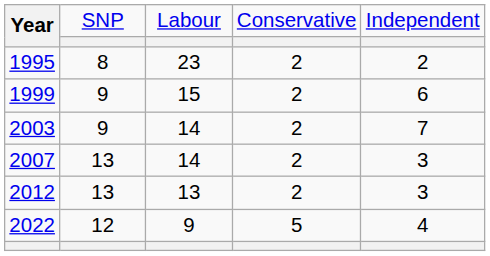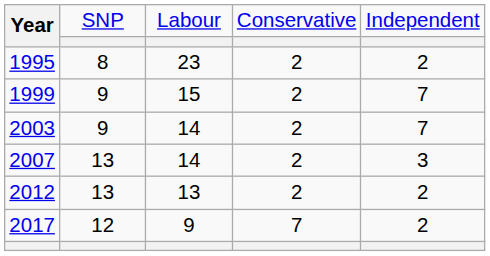(423, 95) 6 -> (423, 95) 7
(423, 192) 3 -> (423, 192) 2
+ row: (32, 225)
- row: (32, 225)
